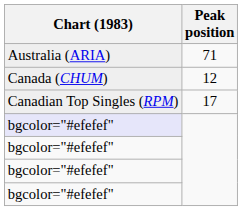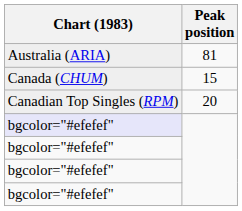(210, 55) 71 -> (210, 55) 81
(210, 78) 12 -> (210, 78) 15
(210, 101) 17 -> (210, 101) 20
